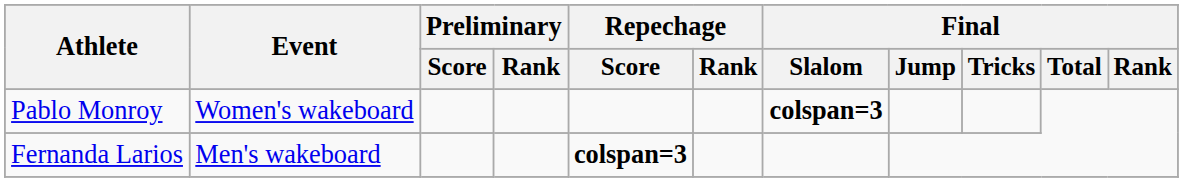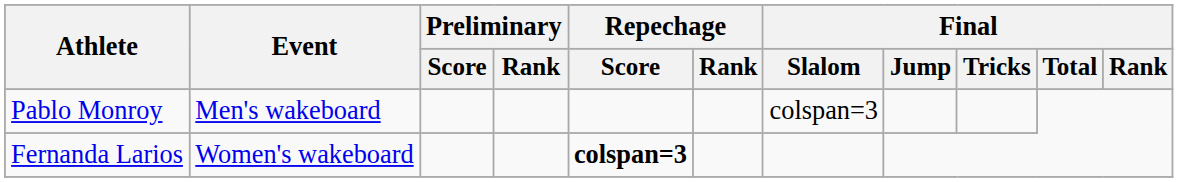(304, 111) Women's wakeboard -> (288, 111) Men's wakeboard
(826, 111) bold -> (824, 111) normal
(288, 154) Men's wakeboard -> (304, 154) Women's wakeboard
